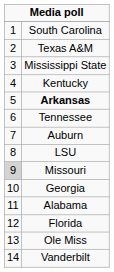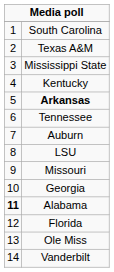(13, 170) lightgrey background -> (13, 170) no background
(13, 205) normal -> (13, 205) bold
